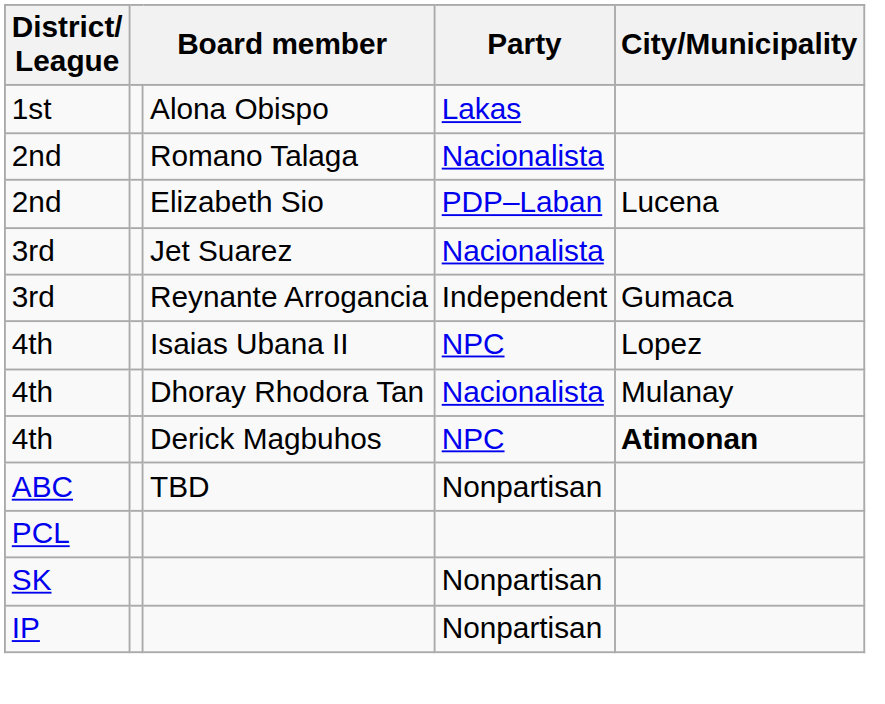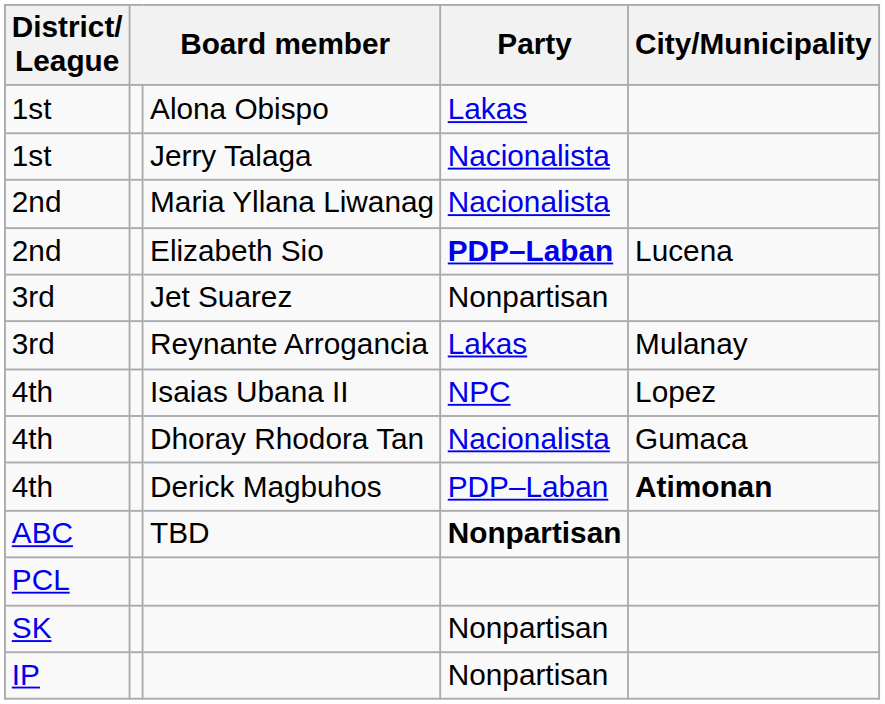+ row: (32, 155)
+ row: (37, 203)
- row: (37, 155)
(522, 203) normal -> (530, 250) bold
(523, 250) Nacionalista -> (528, 297) Nonpartisan
(524, 297) Independent -> (487, 344) Lakas
(677, 297) Gumaca -> (691, 344) Mulanay
(677, 391) Mulanay -> (691, 439) Gumaca
(473, 439) NPC -> (528, 486) PDP–Laban
(522, 486) normal -> (535, 533) bold
